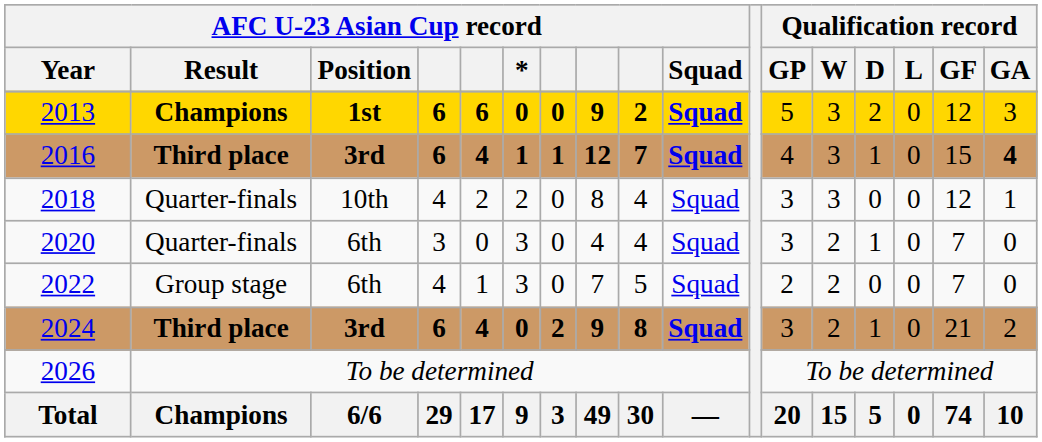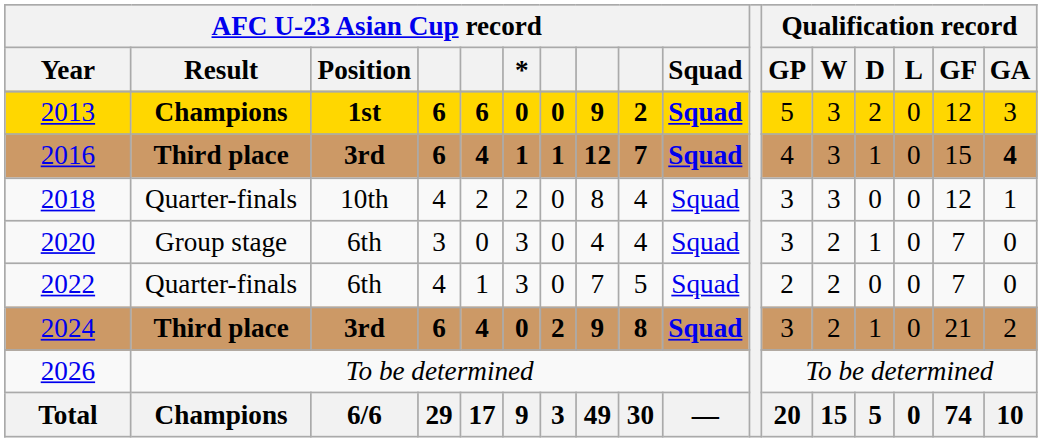(221, 241) Quarter-finals -> (221, 241) Group stage
(221, 284) Group stage -> (221, 284) Quarter-finals
